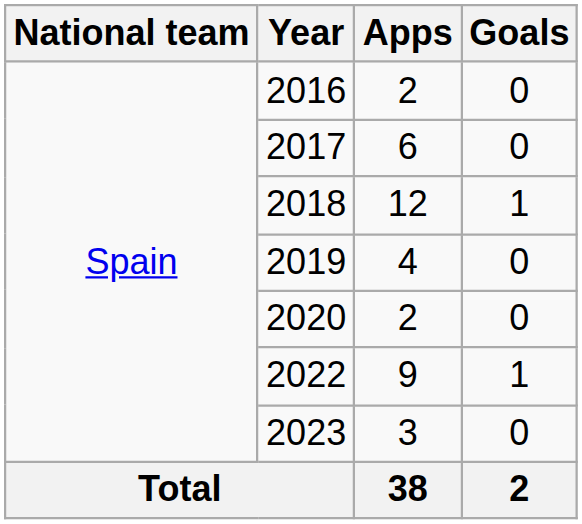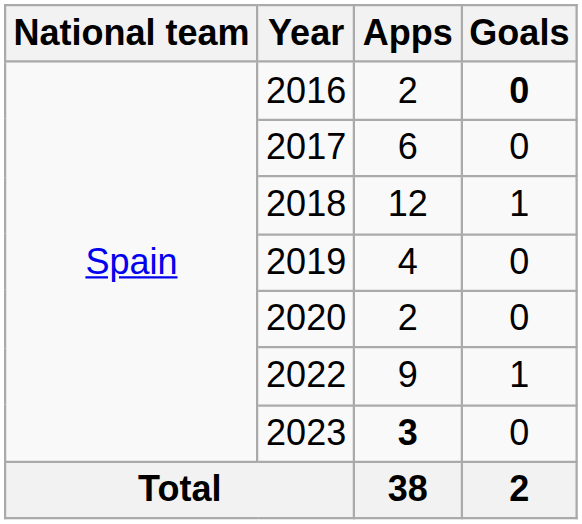(519, 90) normal -> (519, 90) bold
(408, 432) normal -> (408, 432) bold
